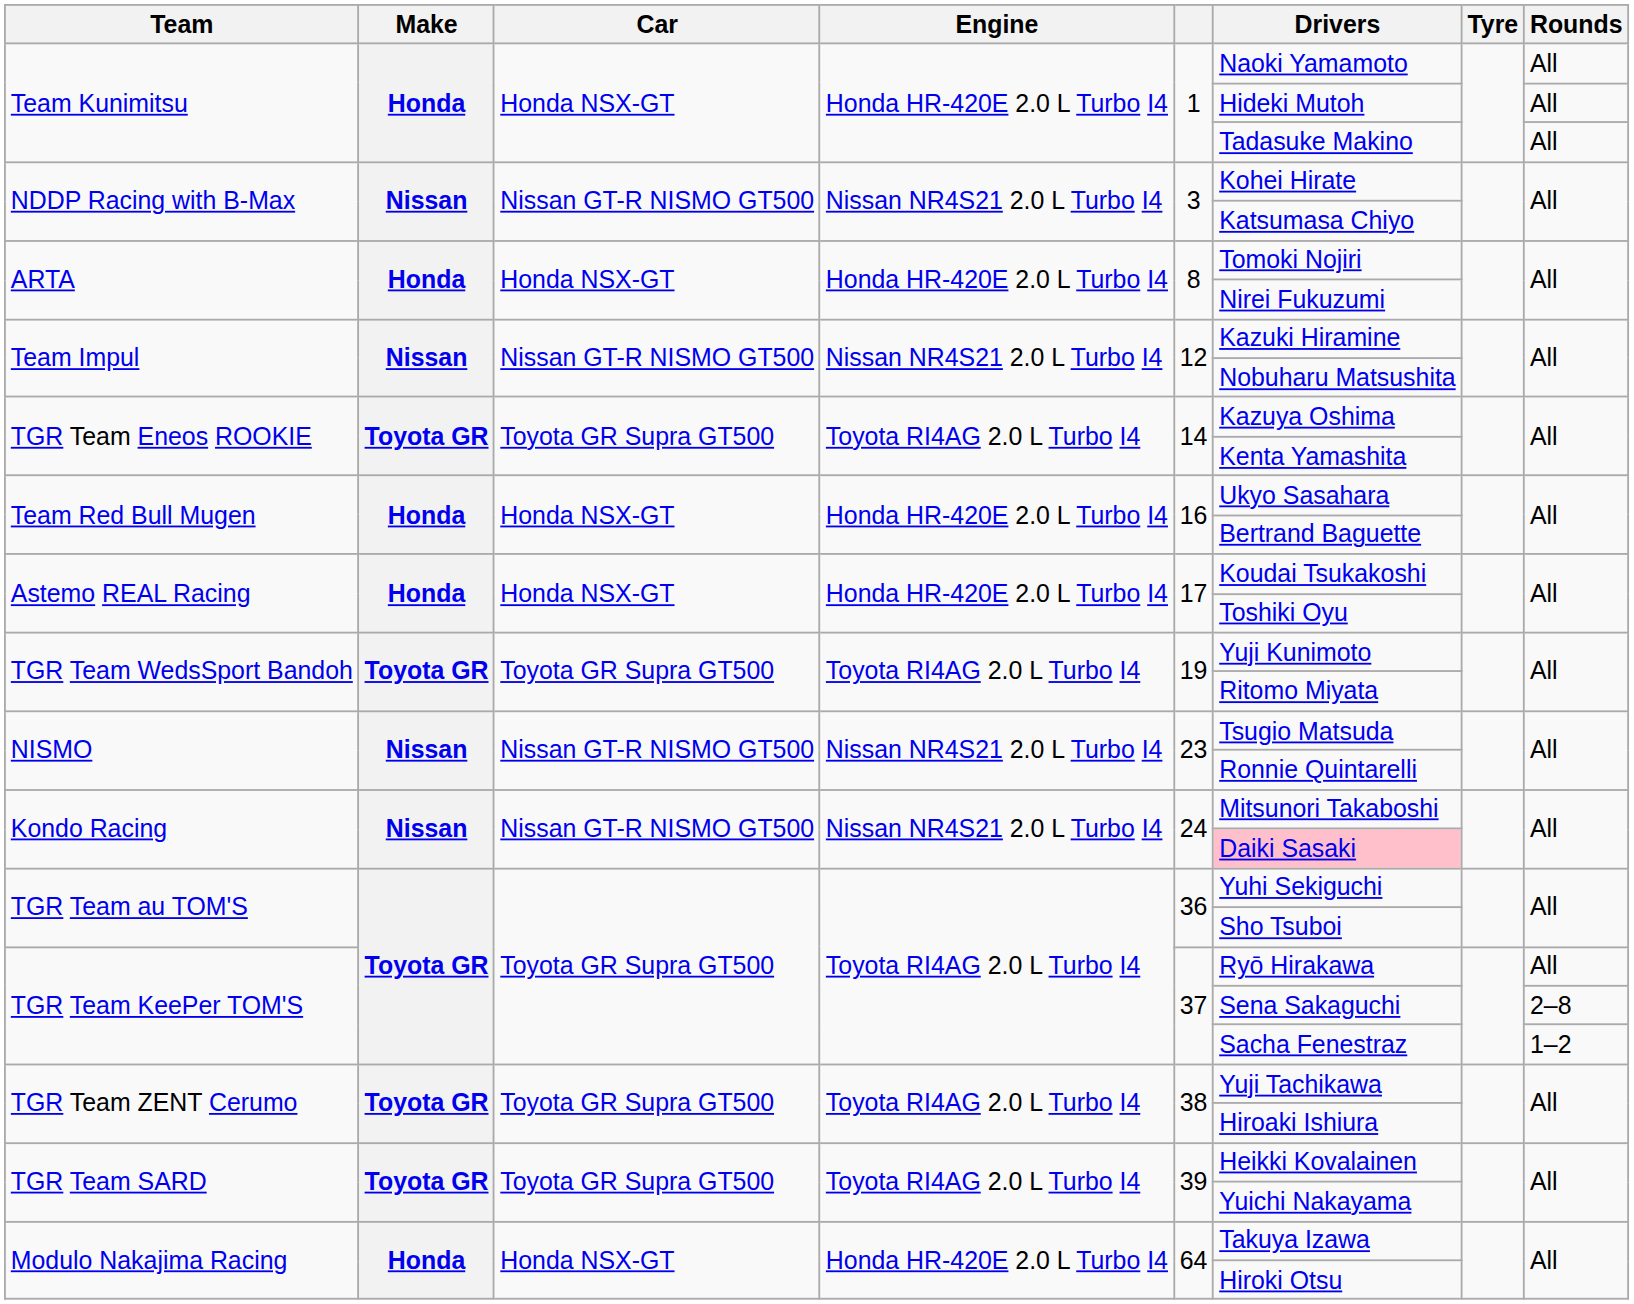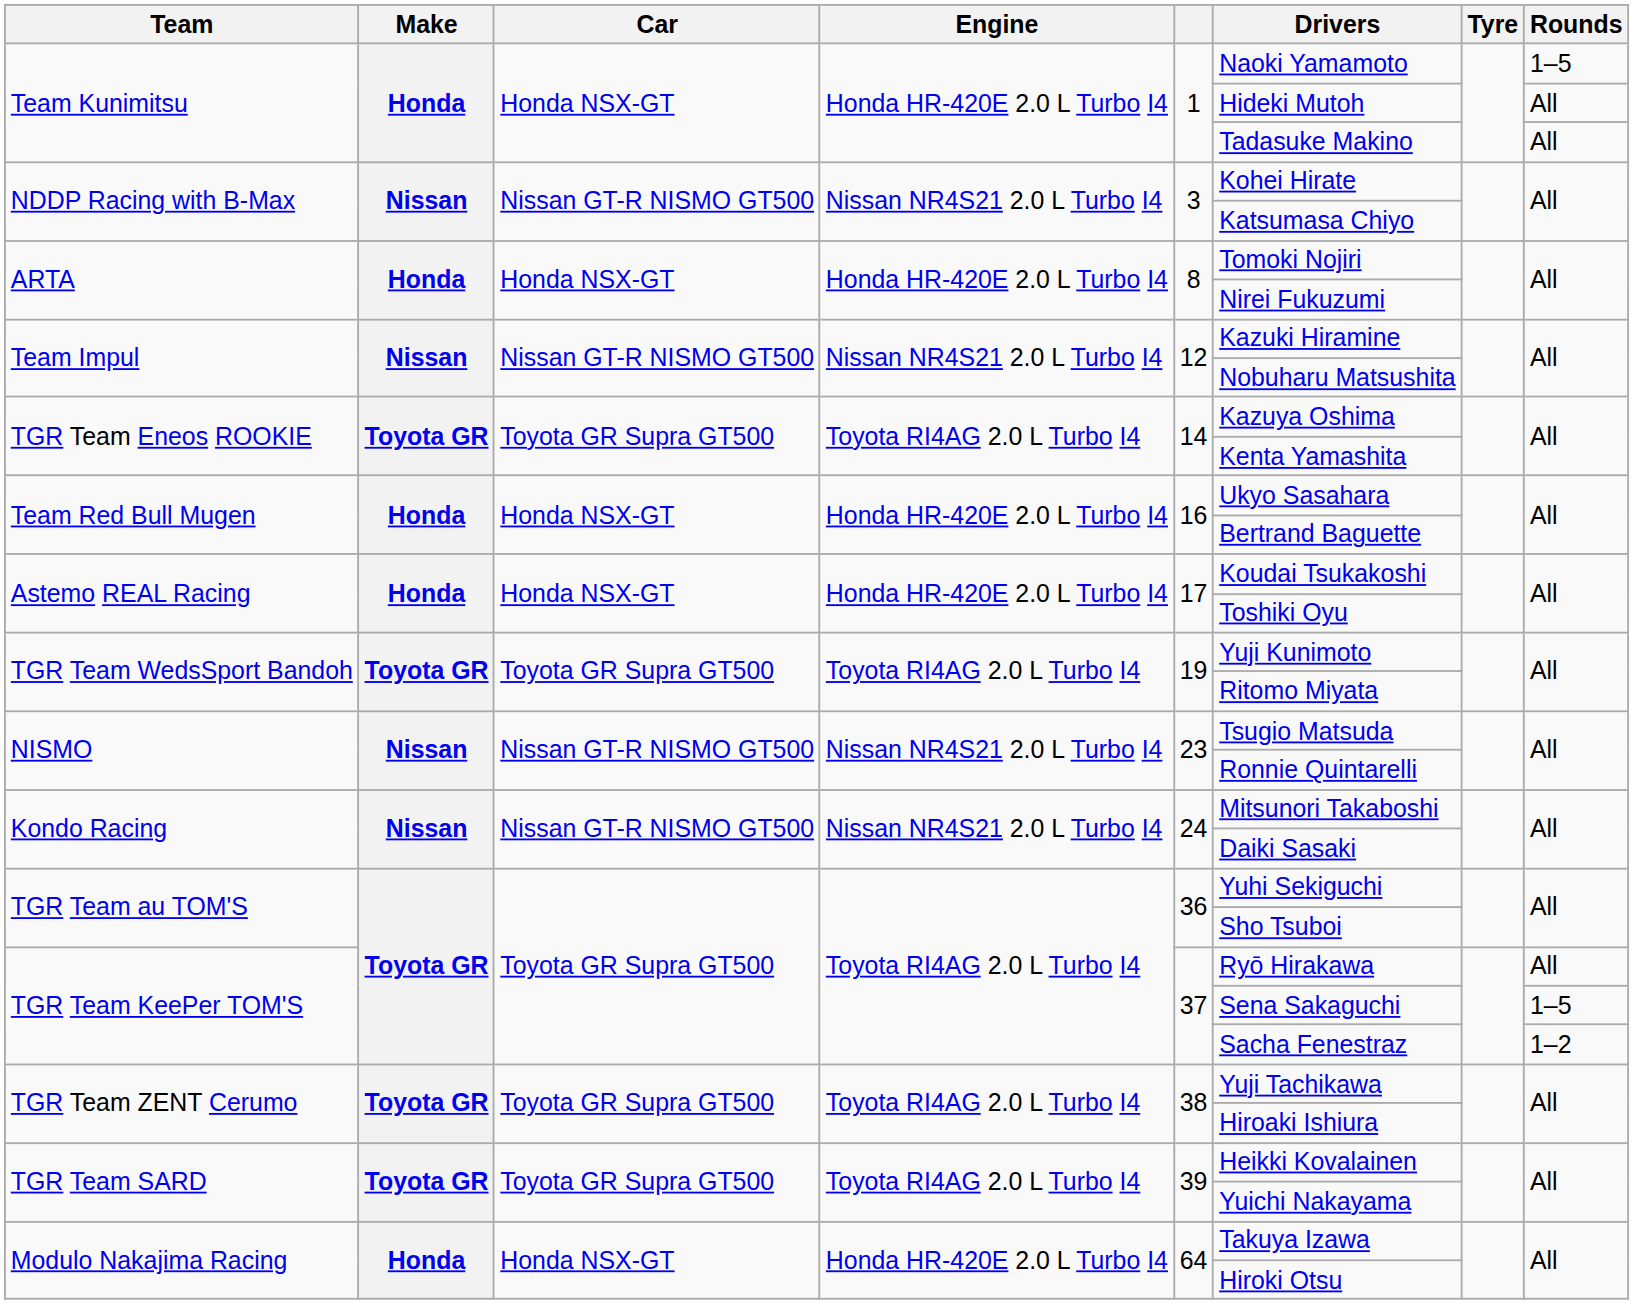(1544, 63) All -> (1551, 63) 1–5
(1288, 848) pink background -> (1288, 848) no background
(1551, 1005) 2–8 -> (1551, 1005) 1–5
